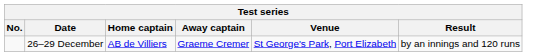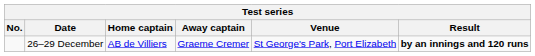(460, 43) normal -> (465, 43) bold
